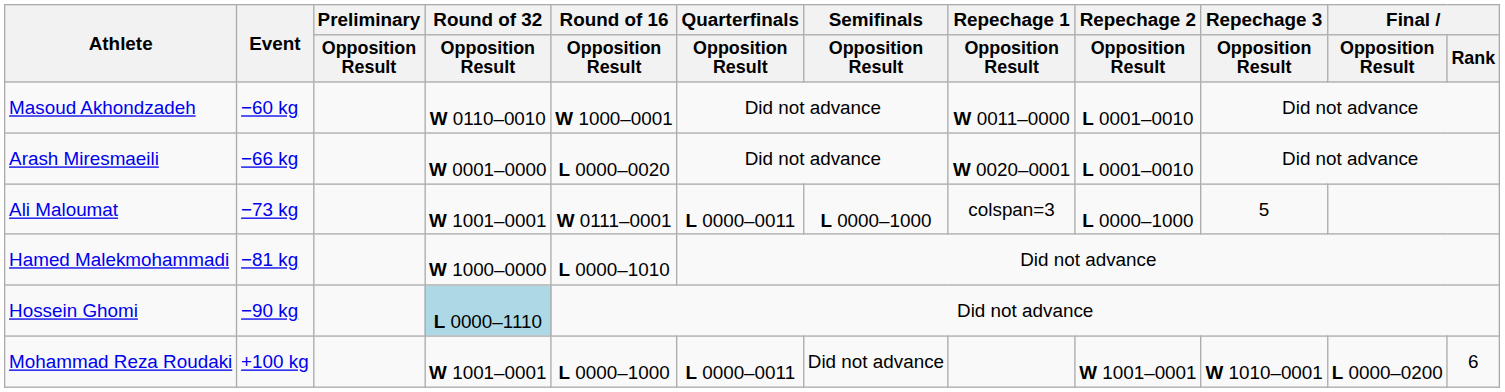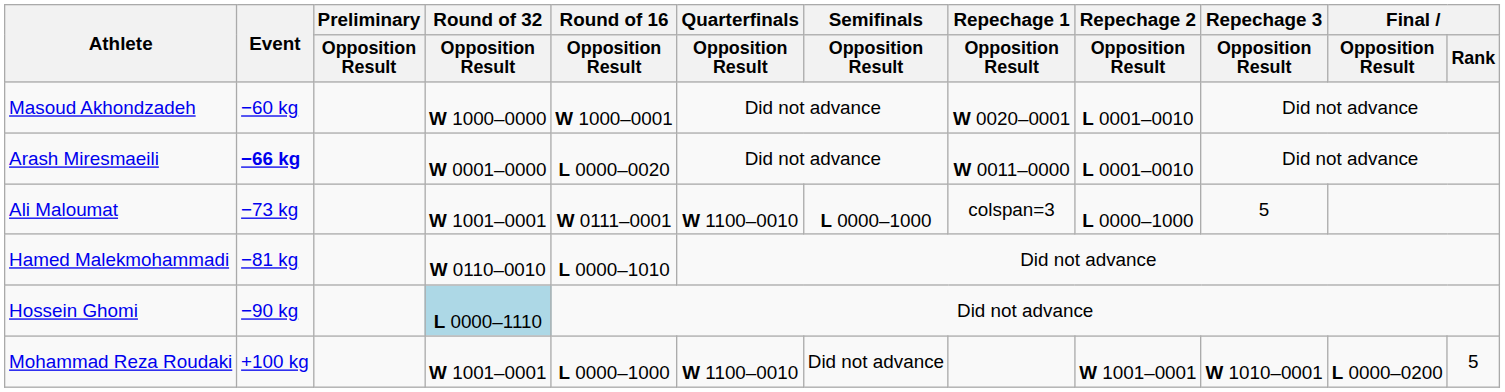(488, 118) W 0110–0010 -> (488, 118) W 1000–0000
(1012, 118) W 0011–0000 -> (1012, 118) W 0020–0001
(270, 159) normal -> (271, 159) bold
(1012, 169) W 0020–0001 -> (1012, 169) W 0011–0000
(740, 220) L 0000–0011 -> (740, 220) W 1100–0010
(488, 271) W 1000–0000 -> (488, 271) W 0110–0010
(740, 372) L 0000–0011 -> (740, 372) W 1100–0010
(1473, 362) 6 -> (1473, 362) 5
